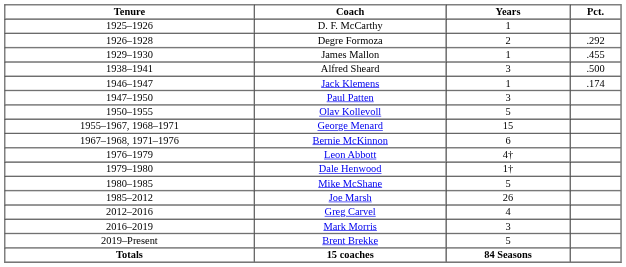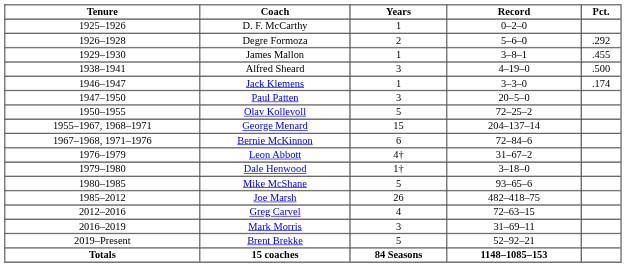+ column: (514, 11)
